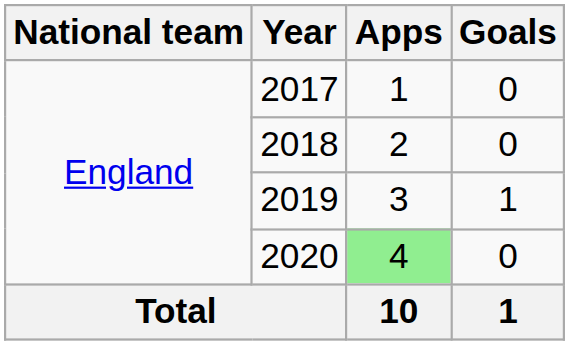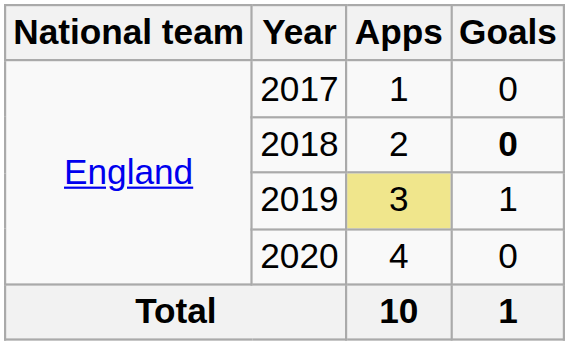(508, 144) normal -> (508, 144) bold
(399, 199) no background -> (399, 199) khaki background
(399, 255) lightgreen background -> (399, 255) no background
